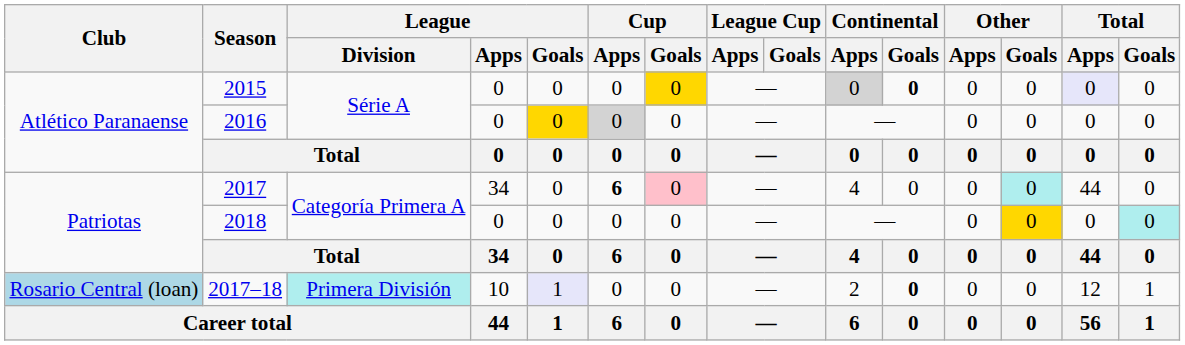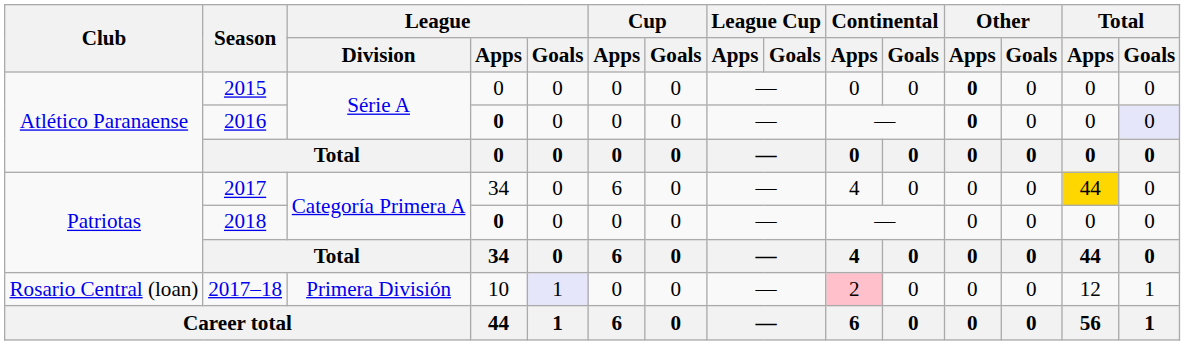(676, 88) gold background -> (676, 88) no background
(854, 88) lightgrey background -> (854, 88) no background
(913, 88) bold -> (913, 88) normal
(972, 88) normal -> (972, 88) bold
(1090, 88) lavender background -> (1090, 88) no background
(499, 121) normal -> (499, 121) bold
(558, 121) gold background -> (558, 121) no background
(617, 121) lightgrey background -> (617, 121) no background
(972, 121) normal -> (972, 121) bold
(1149, 121) no background -> (1149, 121) lavender background
(617, 188) bold -> (617, 188) normal
(676, 188) pink background -> (676, 188) no background
(1031, 188) paleturquoise background -> (1031, 188) no background
(1090, 188) no background -> (1090, 188) gold background
(499, 222) normal -> (499, 222) bold
(1031, 222) gold background -> (1031, 222) no background
(1149, 222) paleturquoise background -> (1149, 222) no background
(104, 289) lightblue background -> (104, 289) no background
(379, 289) paleturquoise background -> (379, 289) no background
(854, 289) no background -> (854, 289) pink background
(913, 289) bold -> (913, 289) normal
